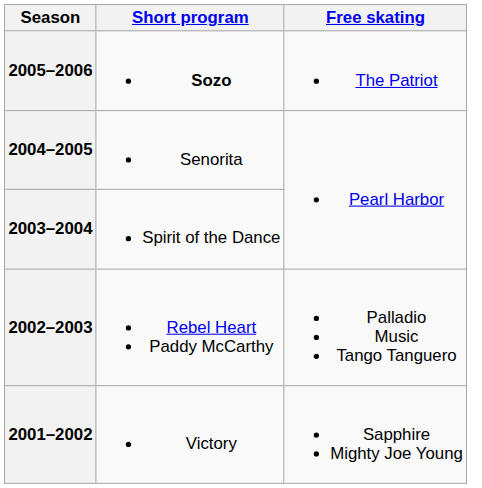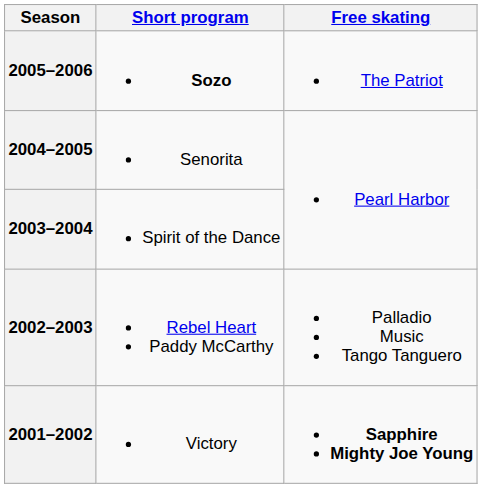(376, 444) normal -> (381, 444) bold
